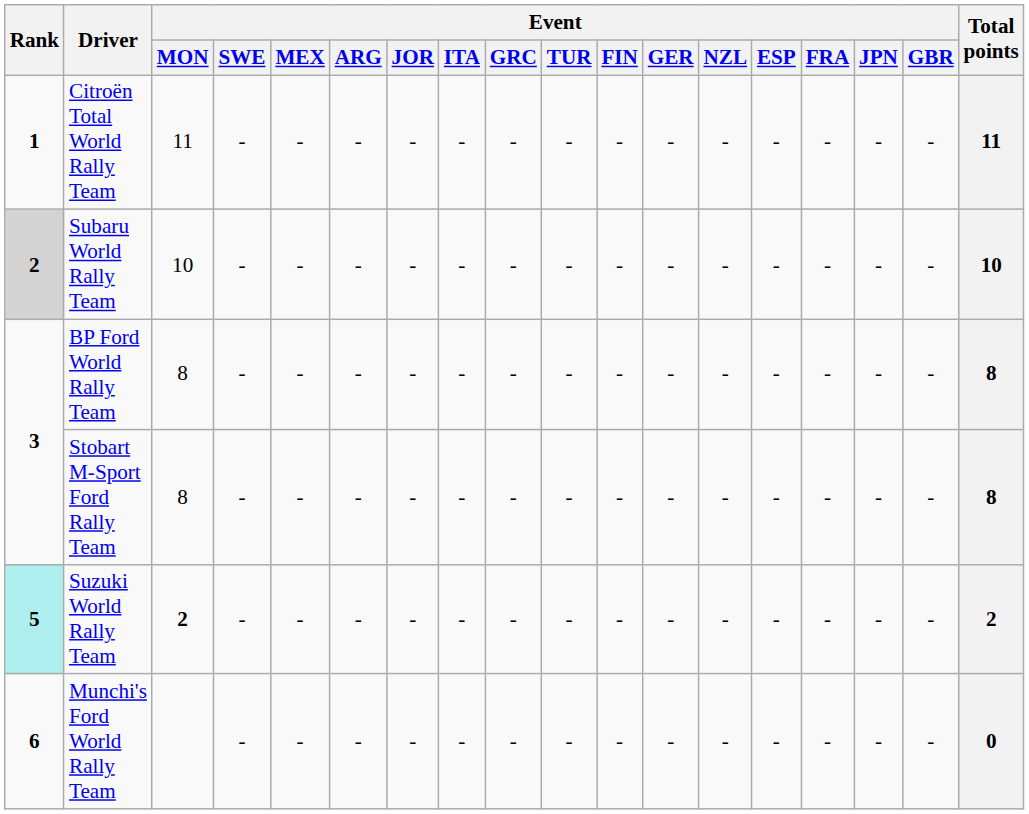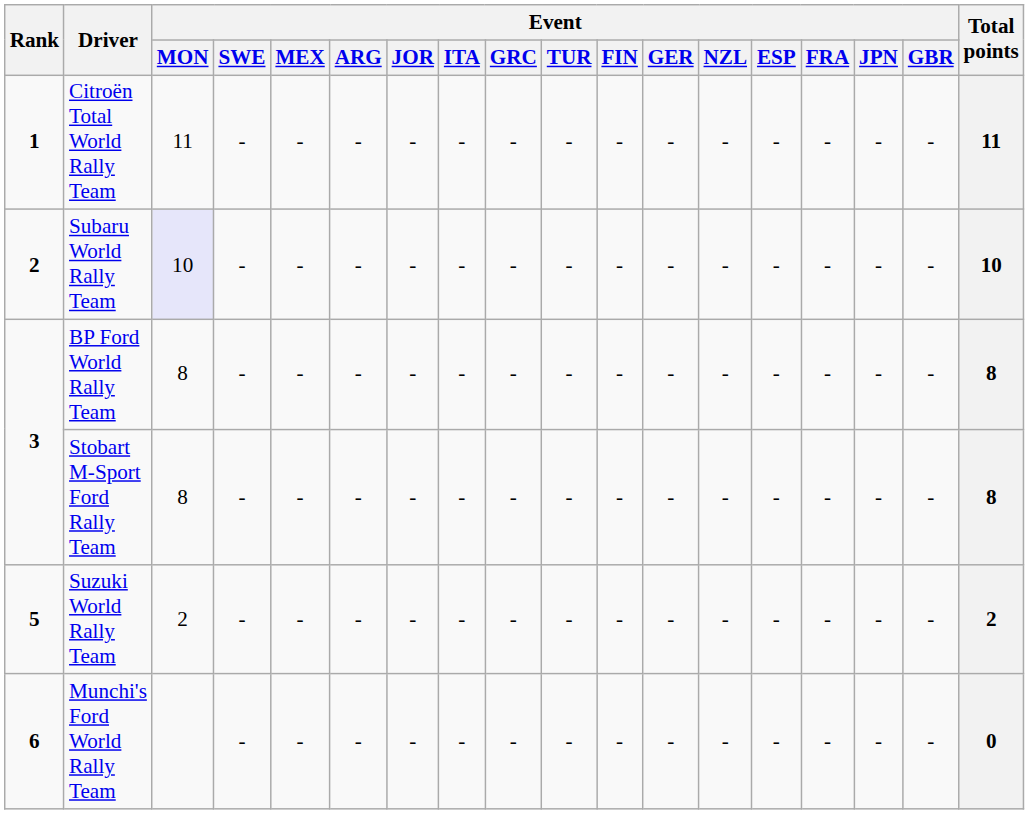(34, 264) lightgrey background -> (34, 264) no background
(183, 264) no background -> (183, 264) lavender background
(34, 619) paleturquoise background -> (34, 619) no background
(183, 619) bold -> (183, 619) normal
